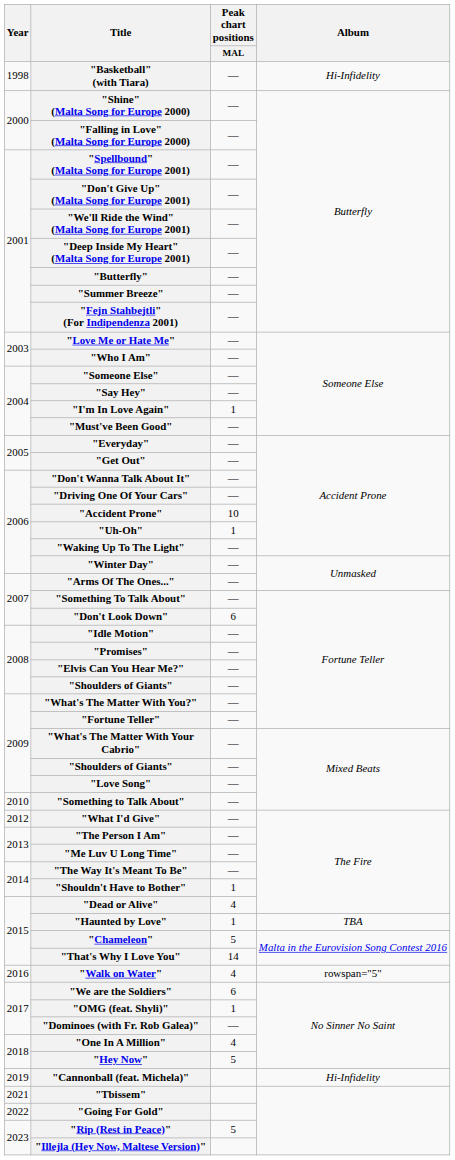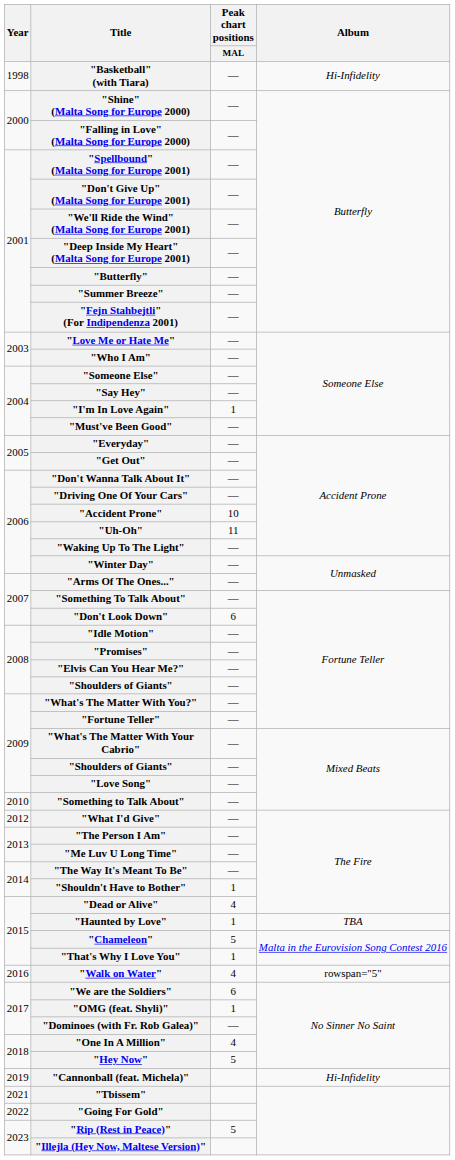(233, 530) 1 -> (233, 530) 11
(233, 956) 14 -> (233, 956) 1
